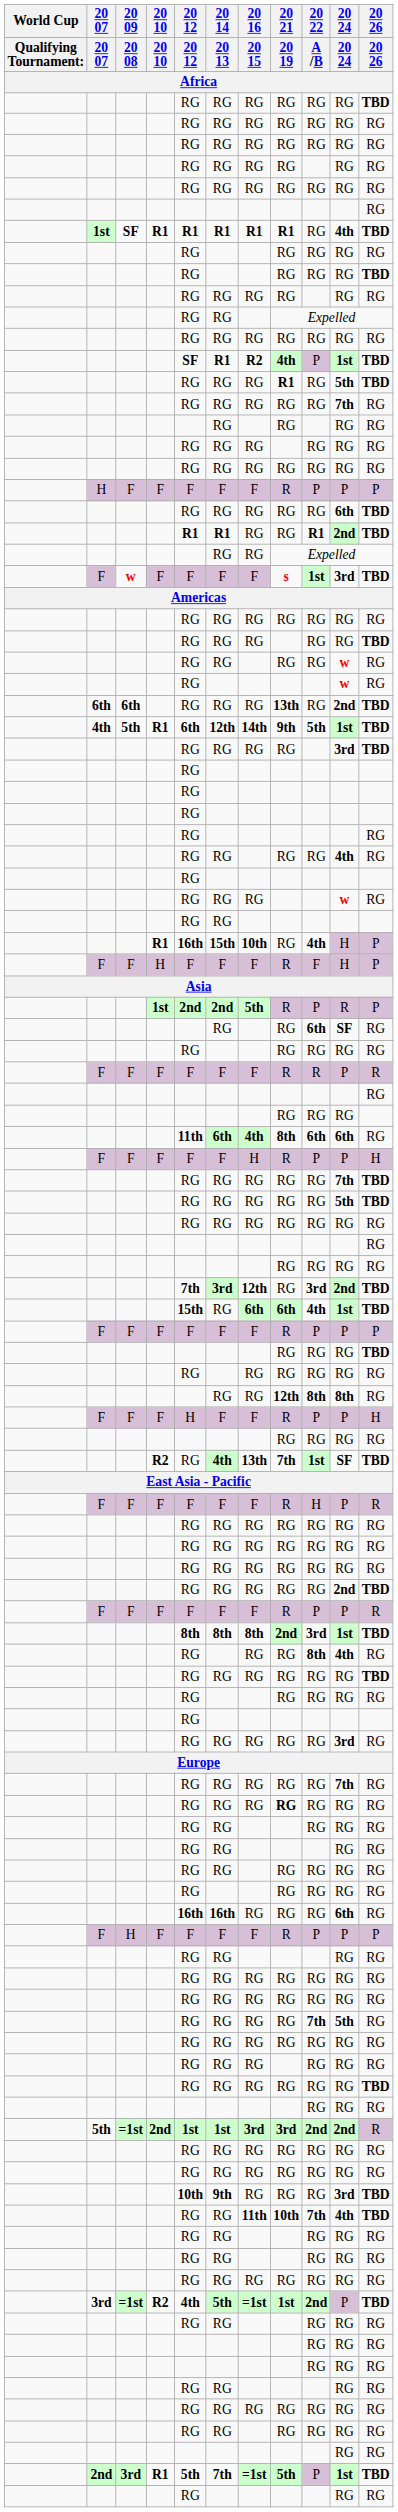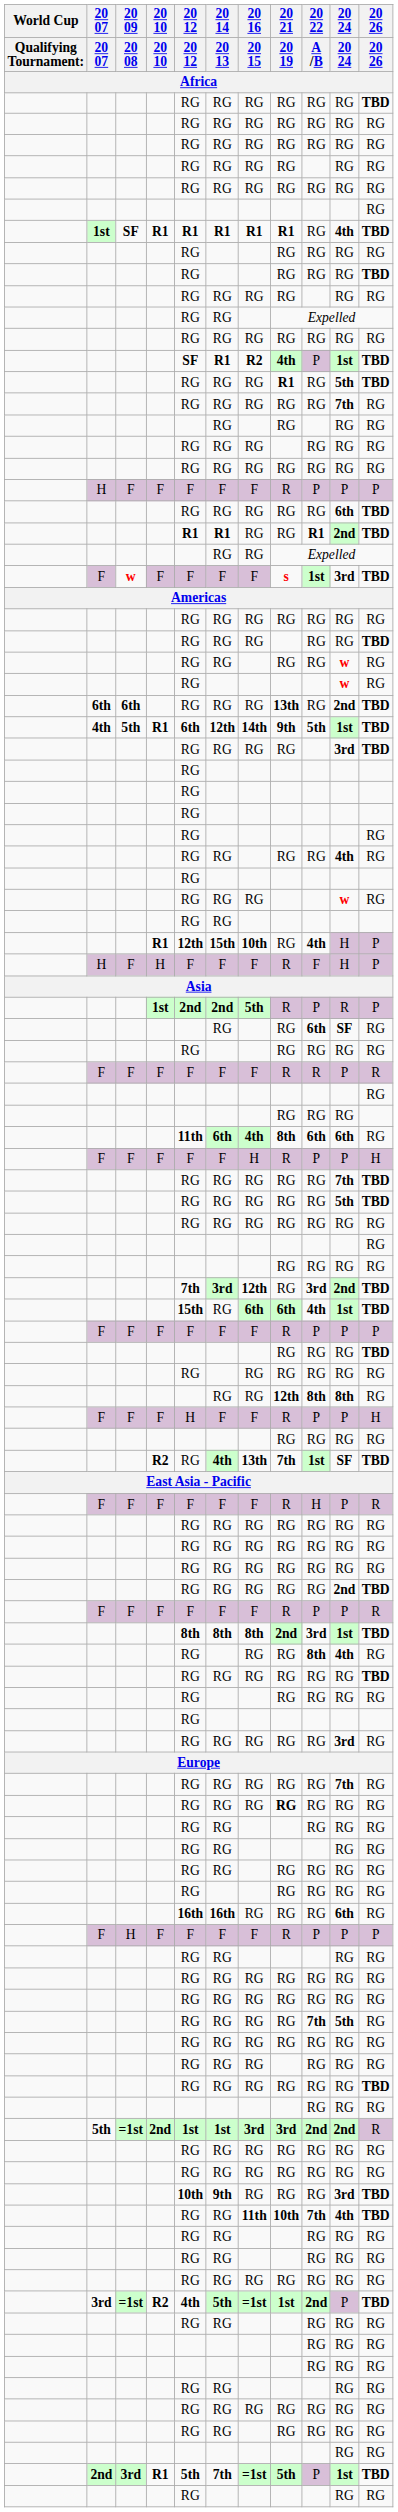(190, 943) 16th -> (190, 943) 12th
(101, 964) F -> (101, 964) H
